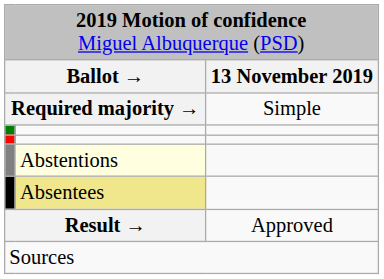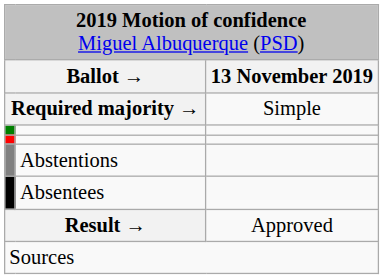(69, 160) lightyellow background -> (69, 160) no background
(62, 192) khaki background -> (62, 192) no background
